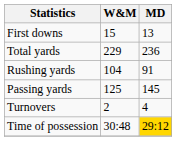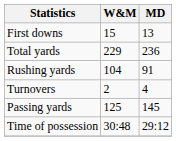rows swapped: (39, 88) <-> (31, 107)
(155, 126) gold background -> (155, 126) no background
